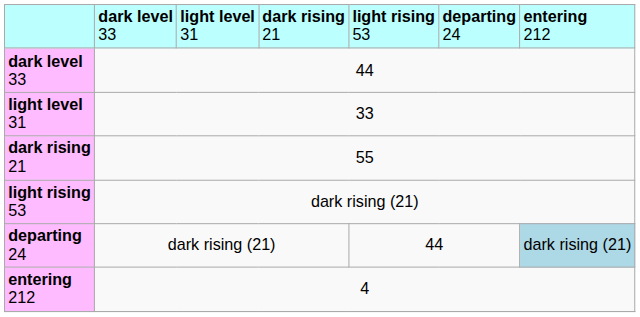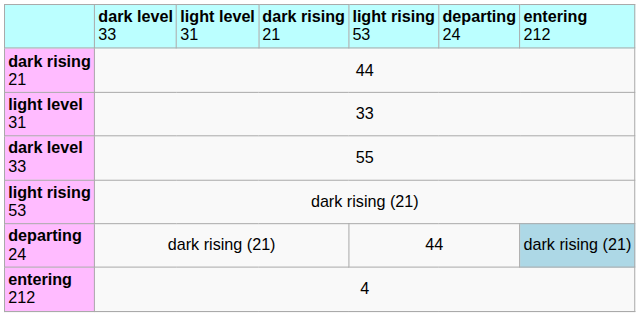(46, 70) dark level 33 -> (50, 70) dark rising 21
(50, 157) dark rising 21 -> (46, 157) dark level 33
